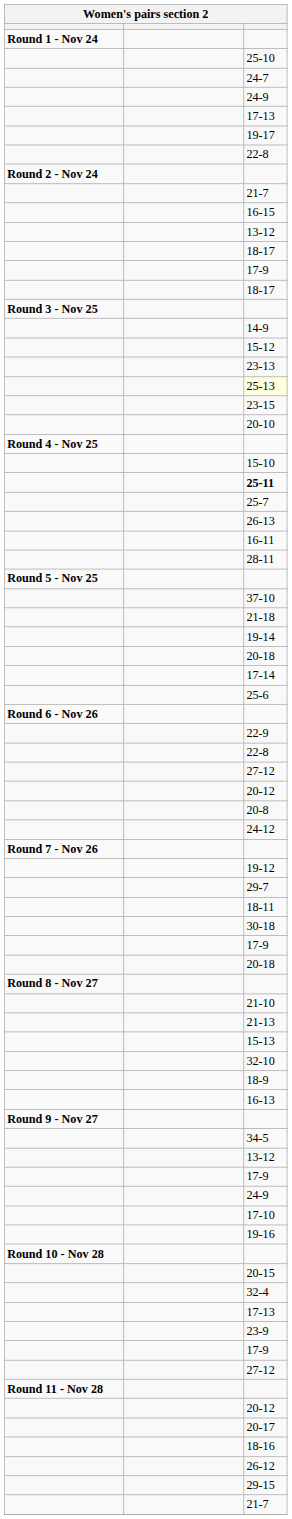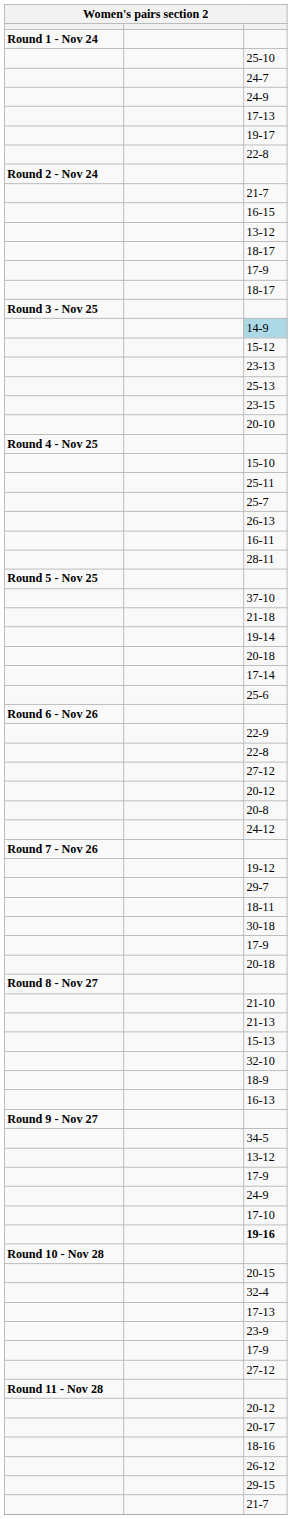(258, 328) no background -> (258, 328) lightblue background
(261, 386) lightyellow background -> (261, 386) no background
(260, 482) bold -> (260, 482) normal
(261, 1234) normal -> (261, 1234) bold
